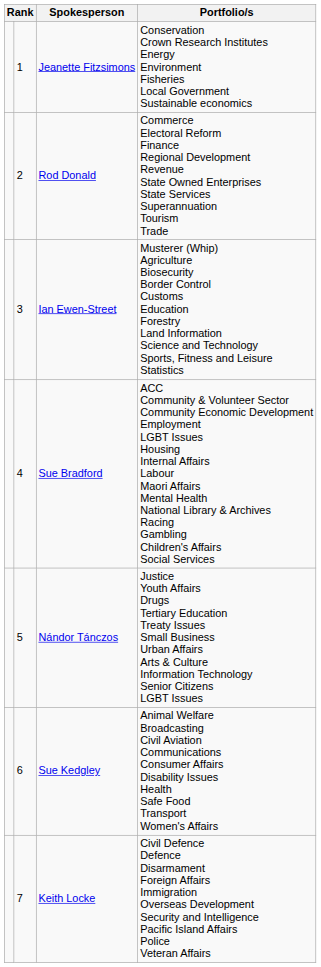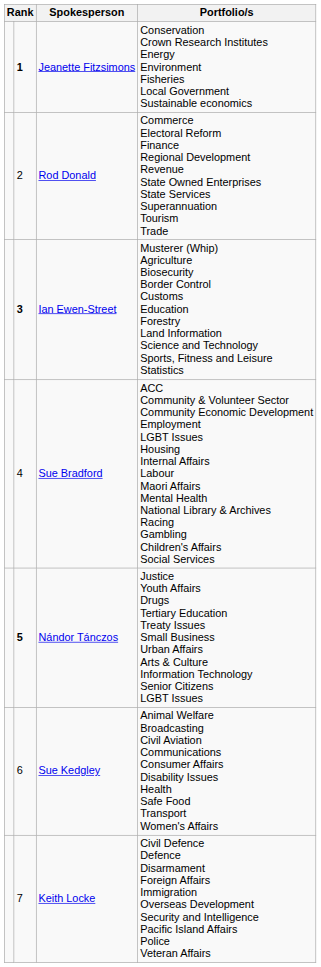(20, 67) normal -> (20, 67) bold
(20, 309) normal -> (20, 309) bold
(20, 637) normal -> (20, 637) bold
